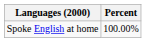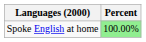(121, 29) no background -> (121, 29) lightgreen background
